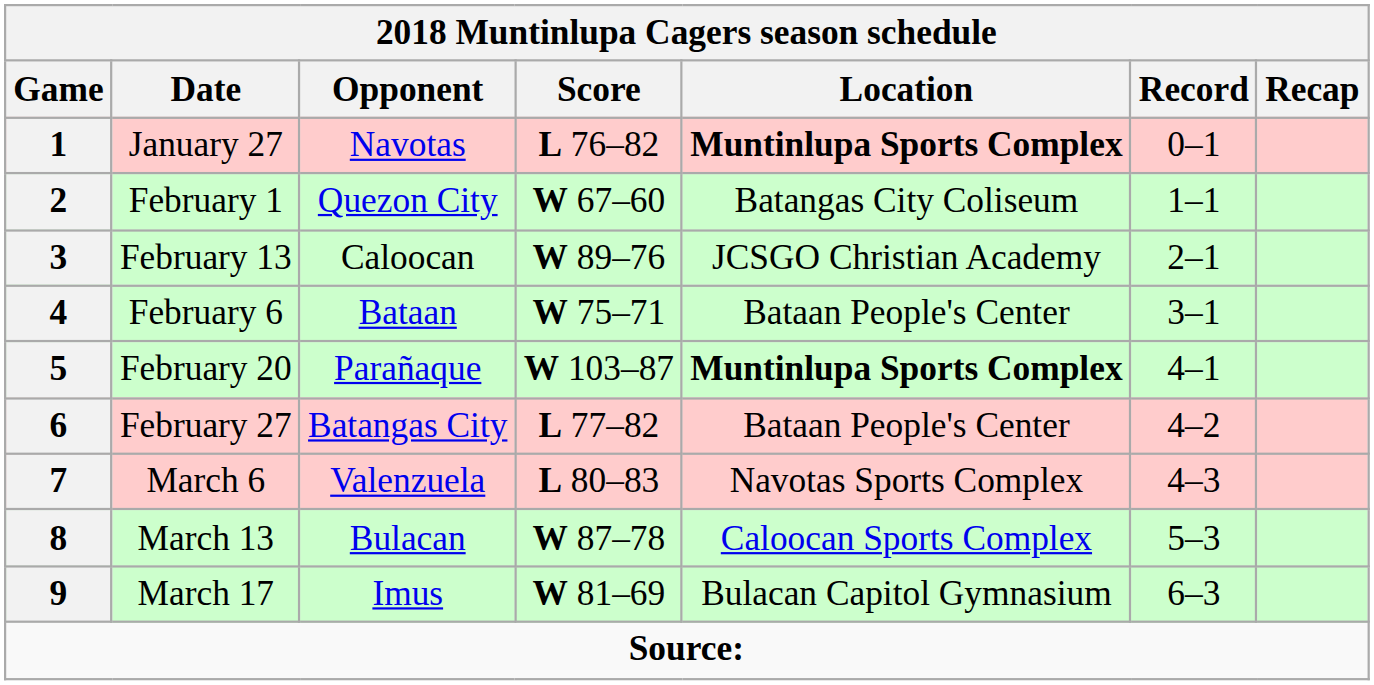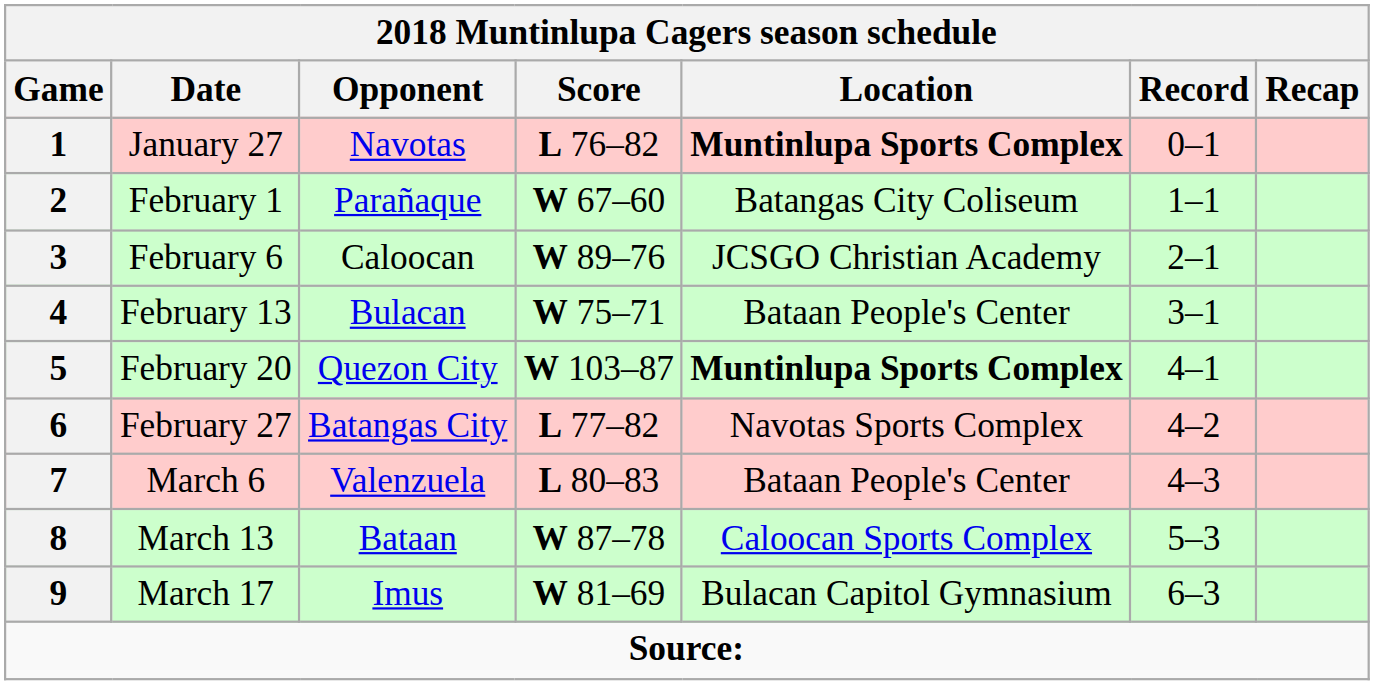(408, 200) Quezon City -> (408, 200) Parañaque
(206, 256) February 13 -> (206, 256) February 6
(206, 312) February 6 -> (206, 312) February 13
(408, 312) Bataan -> (408, 312) Bulacan
(408, 369) Parañaque -> (408, 369) Quezon City
(906, 425) Bataan People's Center -> (906, 425) Navotas Sports Complex
(906, 481) Navotas Sports Complex -> (906, 481) Bataan People's Center
(408, 537) Bulacan -> (408, 537) Bataan
